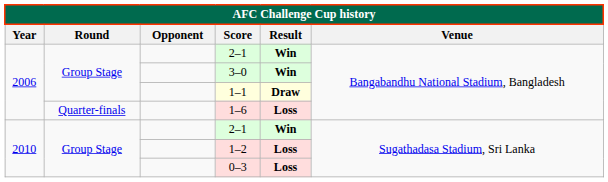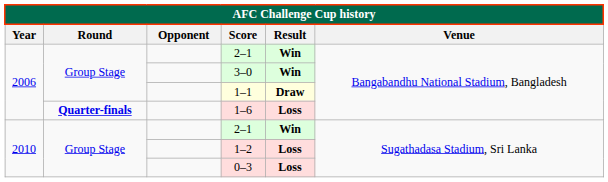(92, 110) normal -> (95, 110) bold
